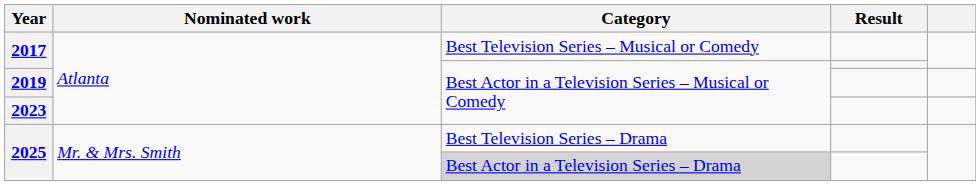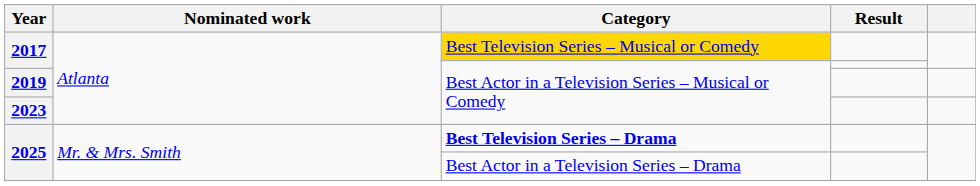(602, 46) no background -> (602, 46) gold background
(556, 138) normal -> (561, 138) bold
(593, 166) lightgrey background -> (593, 166) no background
